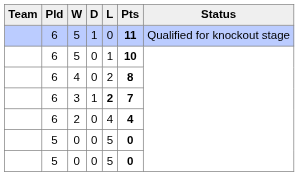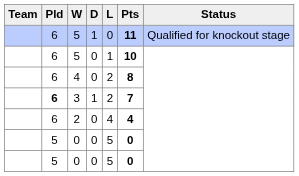(54, 98) normal -> (54, 98) bold
(110, 98) bold -> (110, 98) normal
